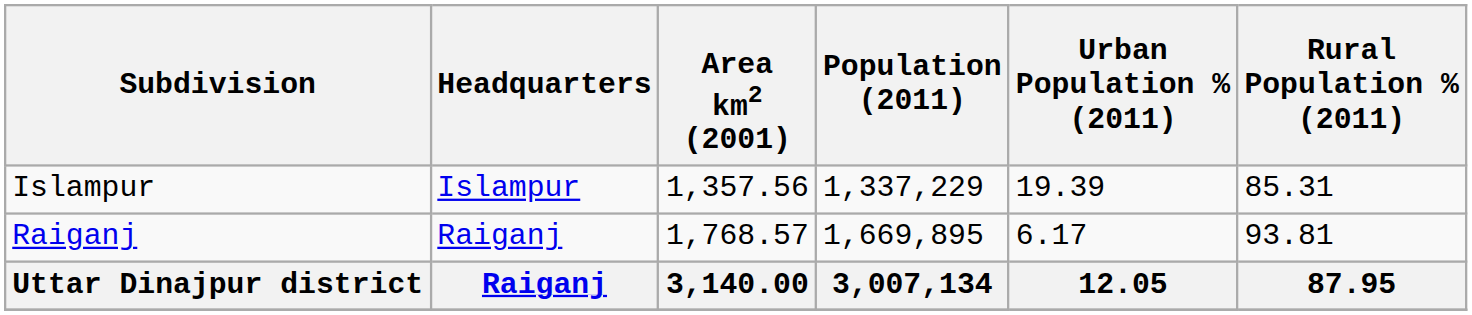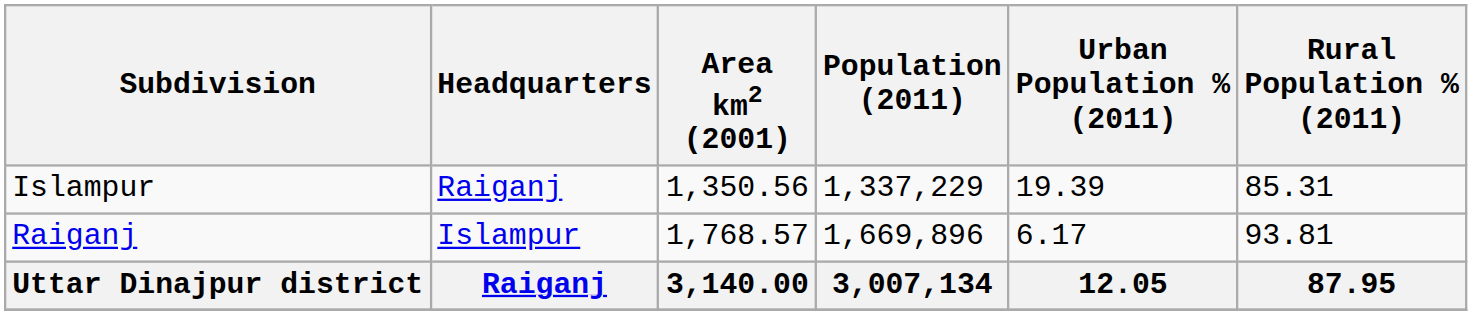(509, 189) Islampur -> (500, 189) Raiganj
(737, 189) 1,357.56 -> (737, 189) 1,350.56
(500, 237) Raiganj -> (509, 237) Islampur
(903, 237) 1,669,895 -> (903, 237) 1,669,896
